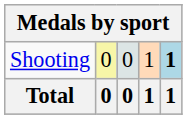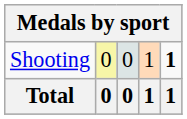(170, 59) lightblue background -> (170, 59) no background
